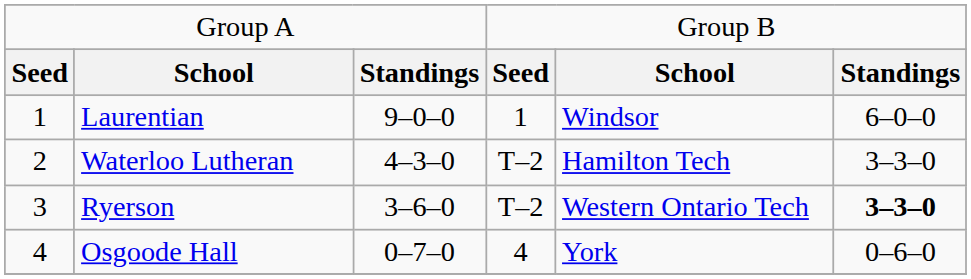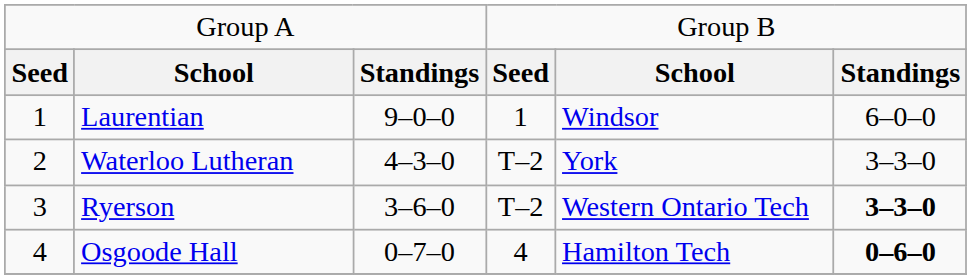(646, 161) Hamilton Tech -> (590, 161) York
(590, 251) York -> (646, 251) Hamilton Tech
(900, 251) normal -> (900, 251) bold
